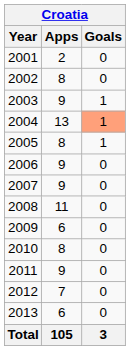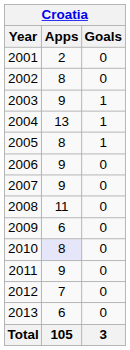(103, 121) lightsalmon background -> (103, 121) no background
(62, 249) no background -> (62, 249) lavender background
